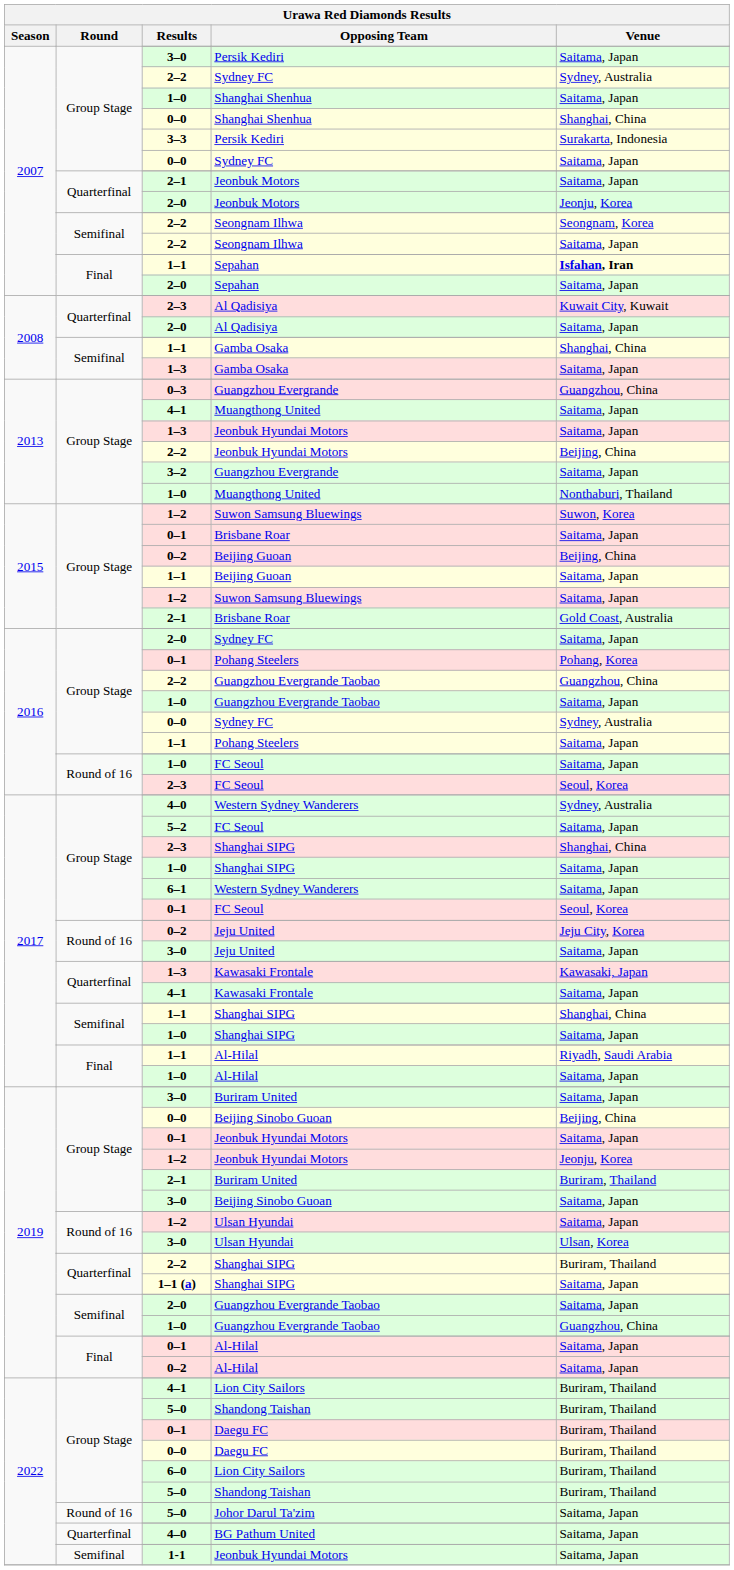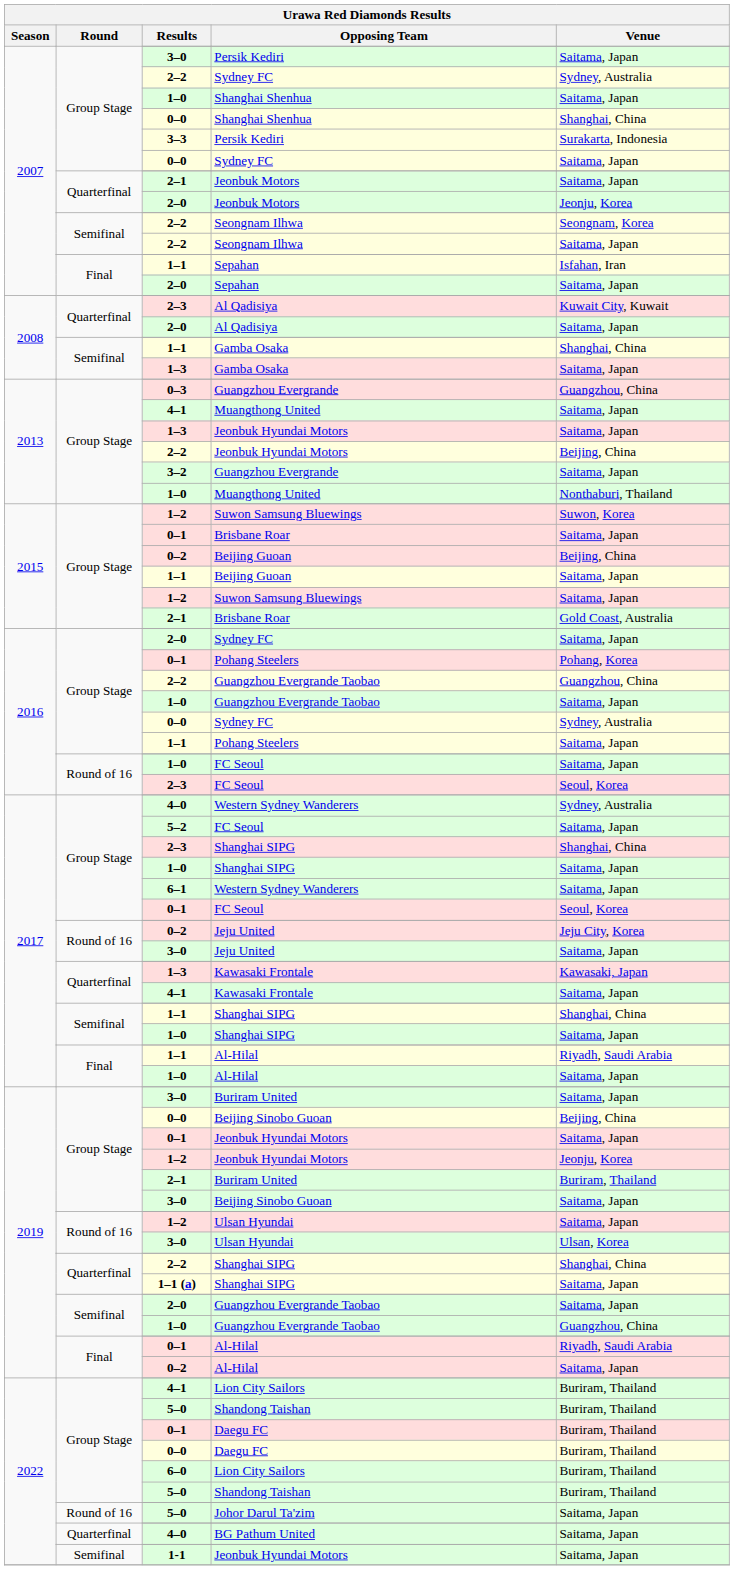(596, 264) bold -> (593, 264) normal
(608, 1263) Buriram, Thailand -> (603, 1263) Shanghai, China
(599, 1346) Saitama, Japan -> (616, 1346) Riyadh, Saudi Arabia
